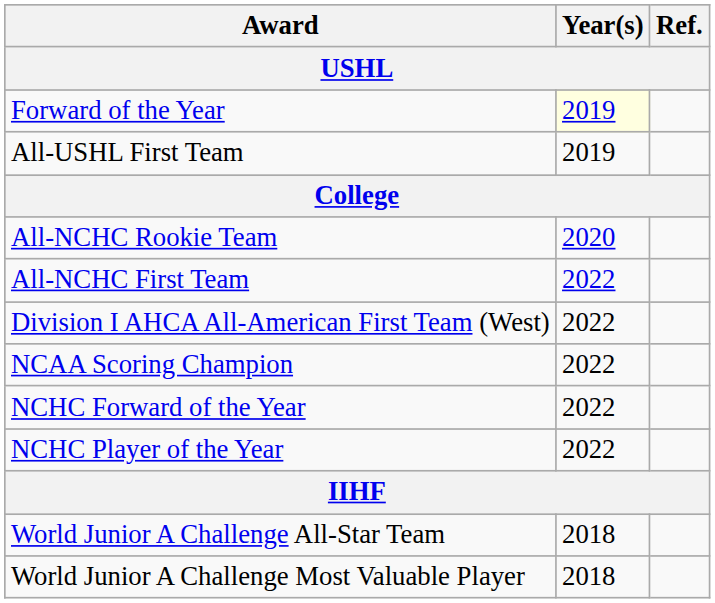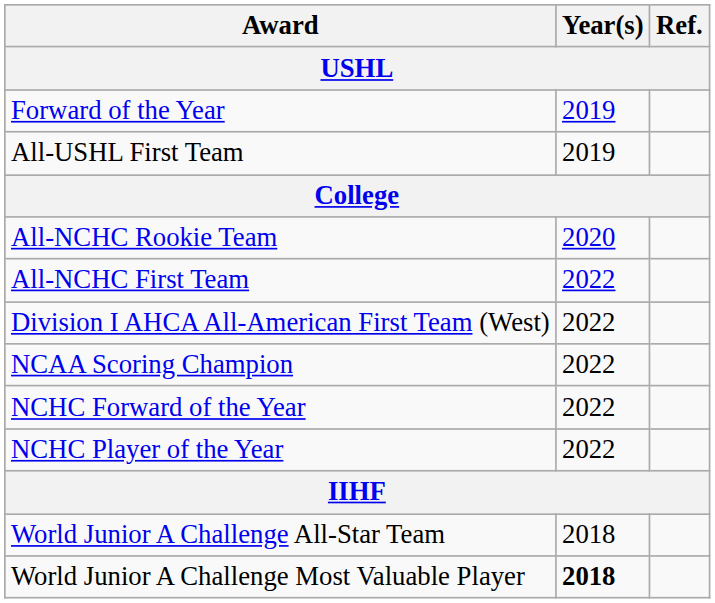(589, 110) lightyellow background -> (589, 110) no background
(589, 576) normal -> (589, 576) bold
